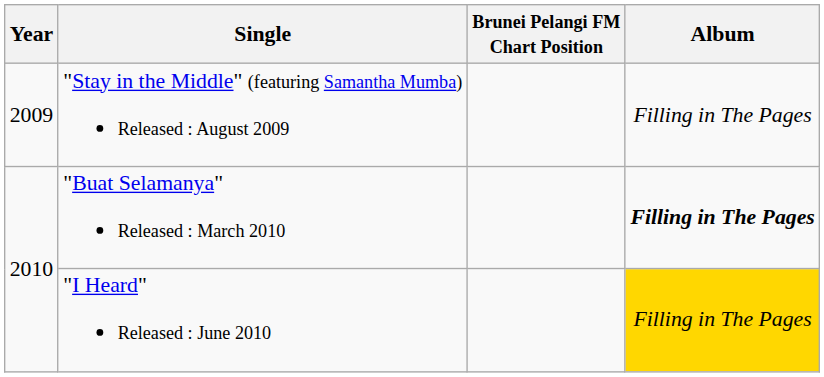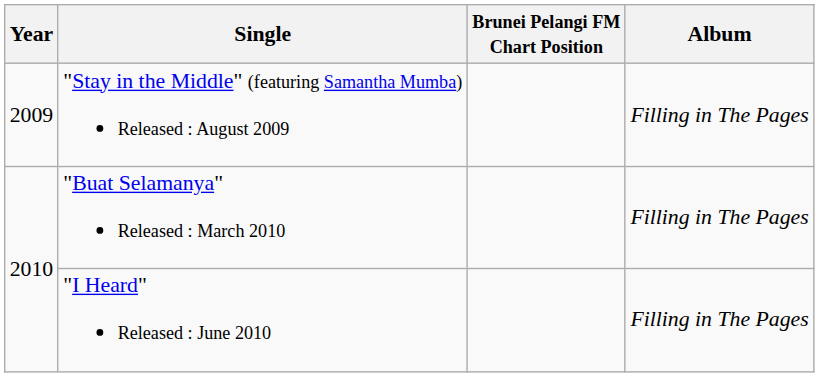(723, 217) bold -> (720, 217) normal
(723, 319) gold background -> (720, 319) no background
